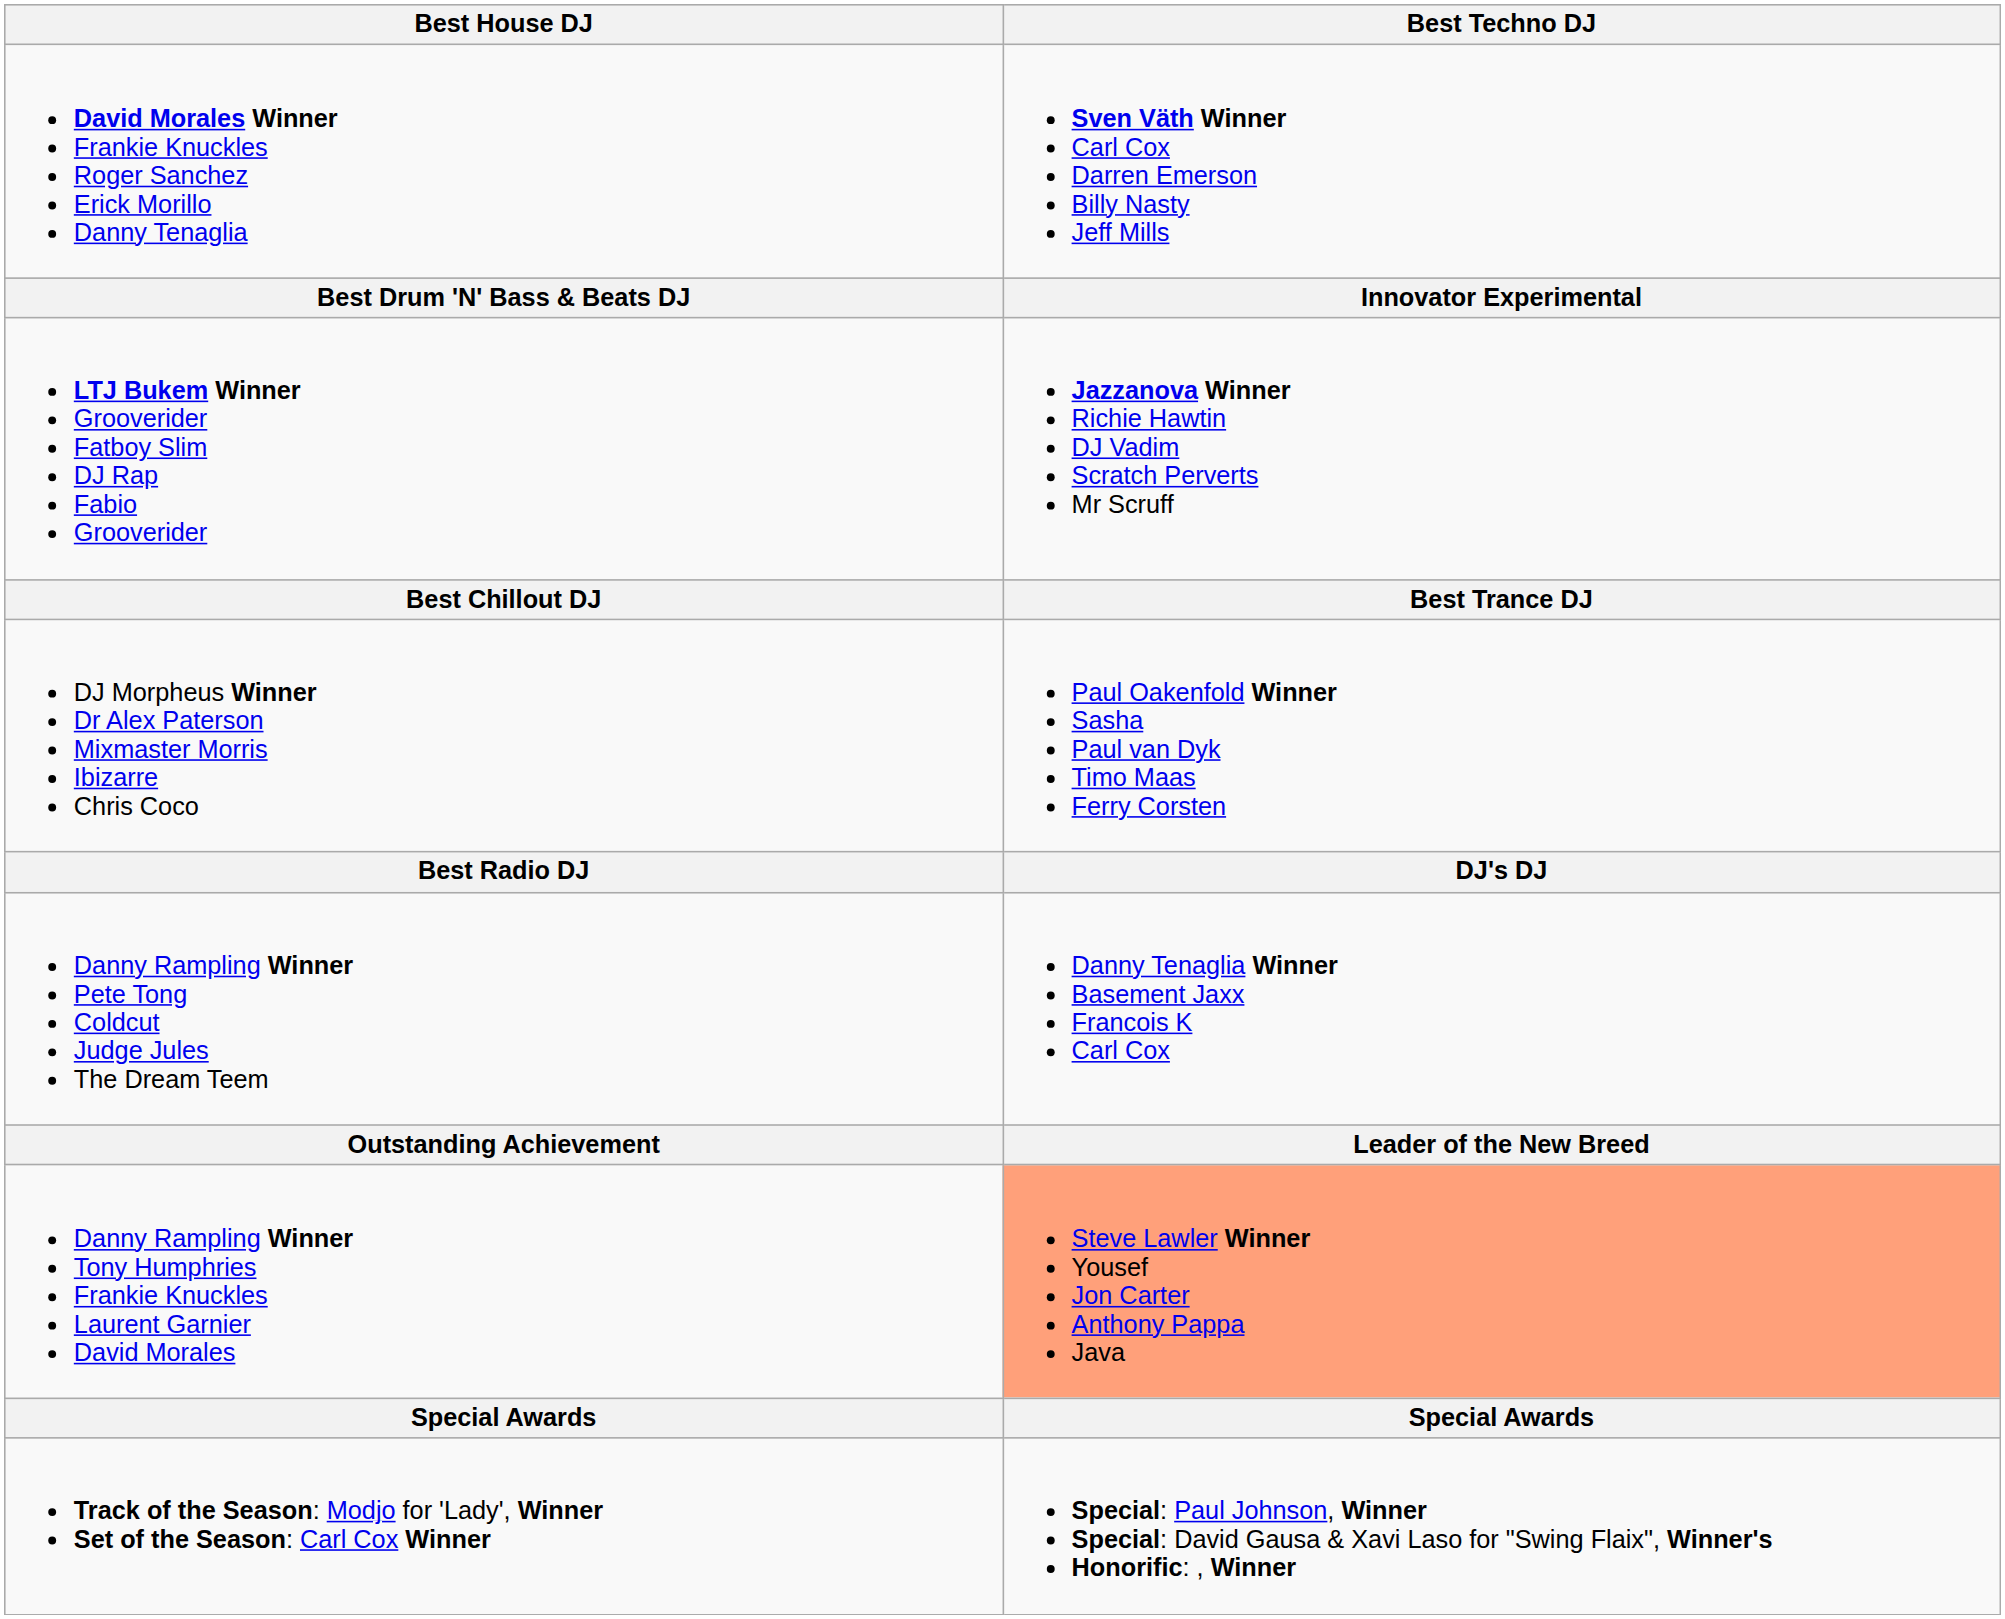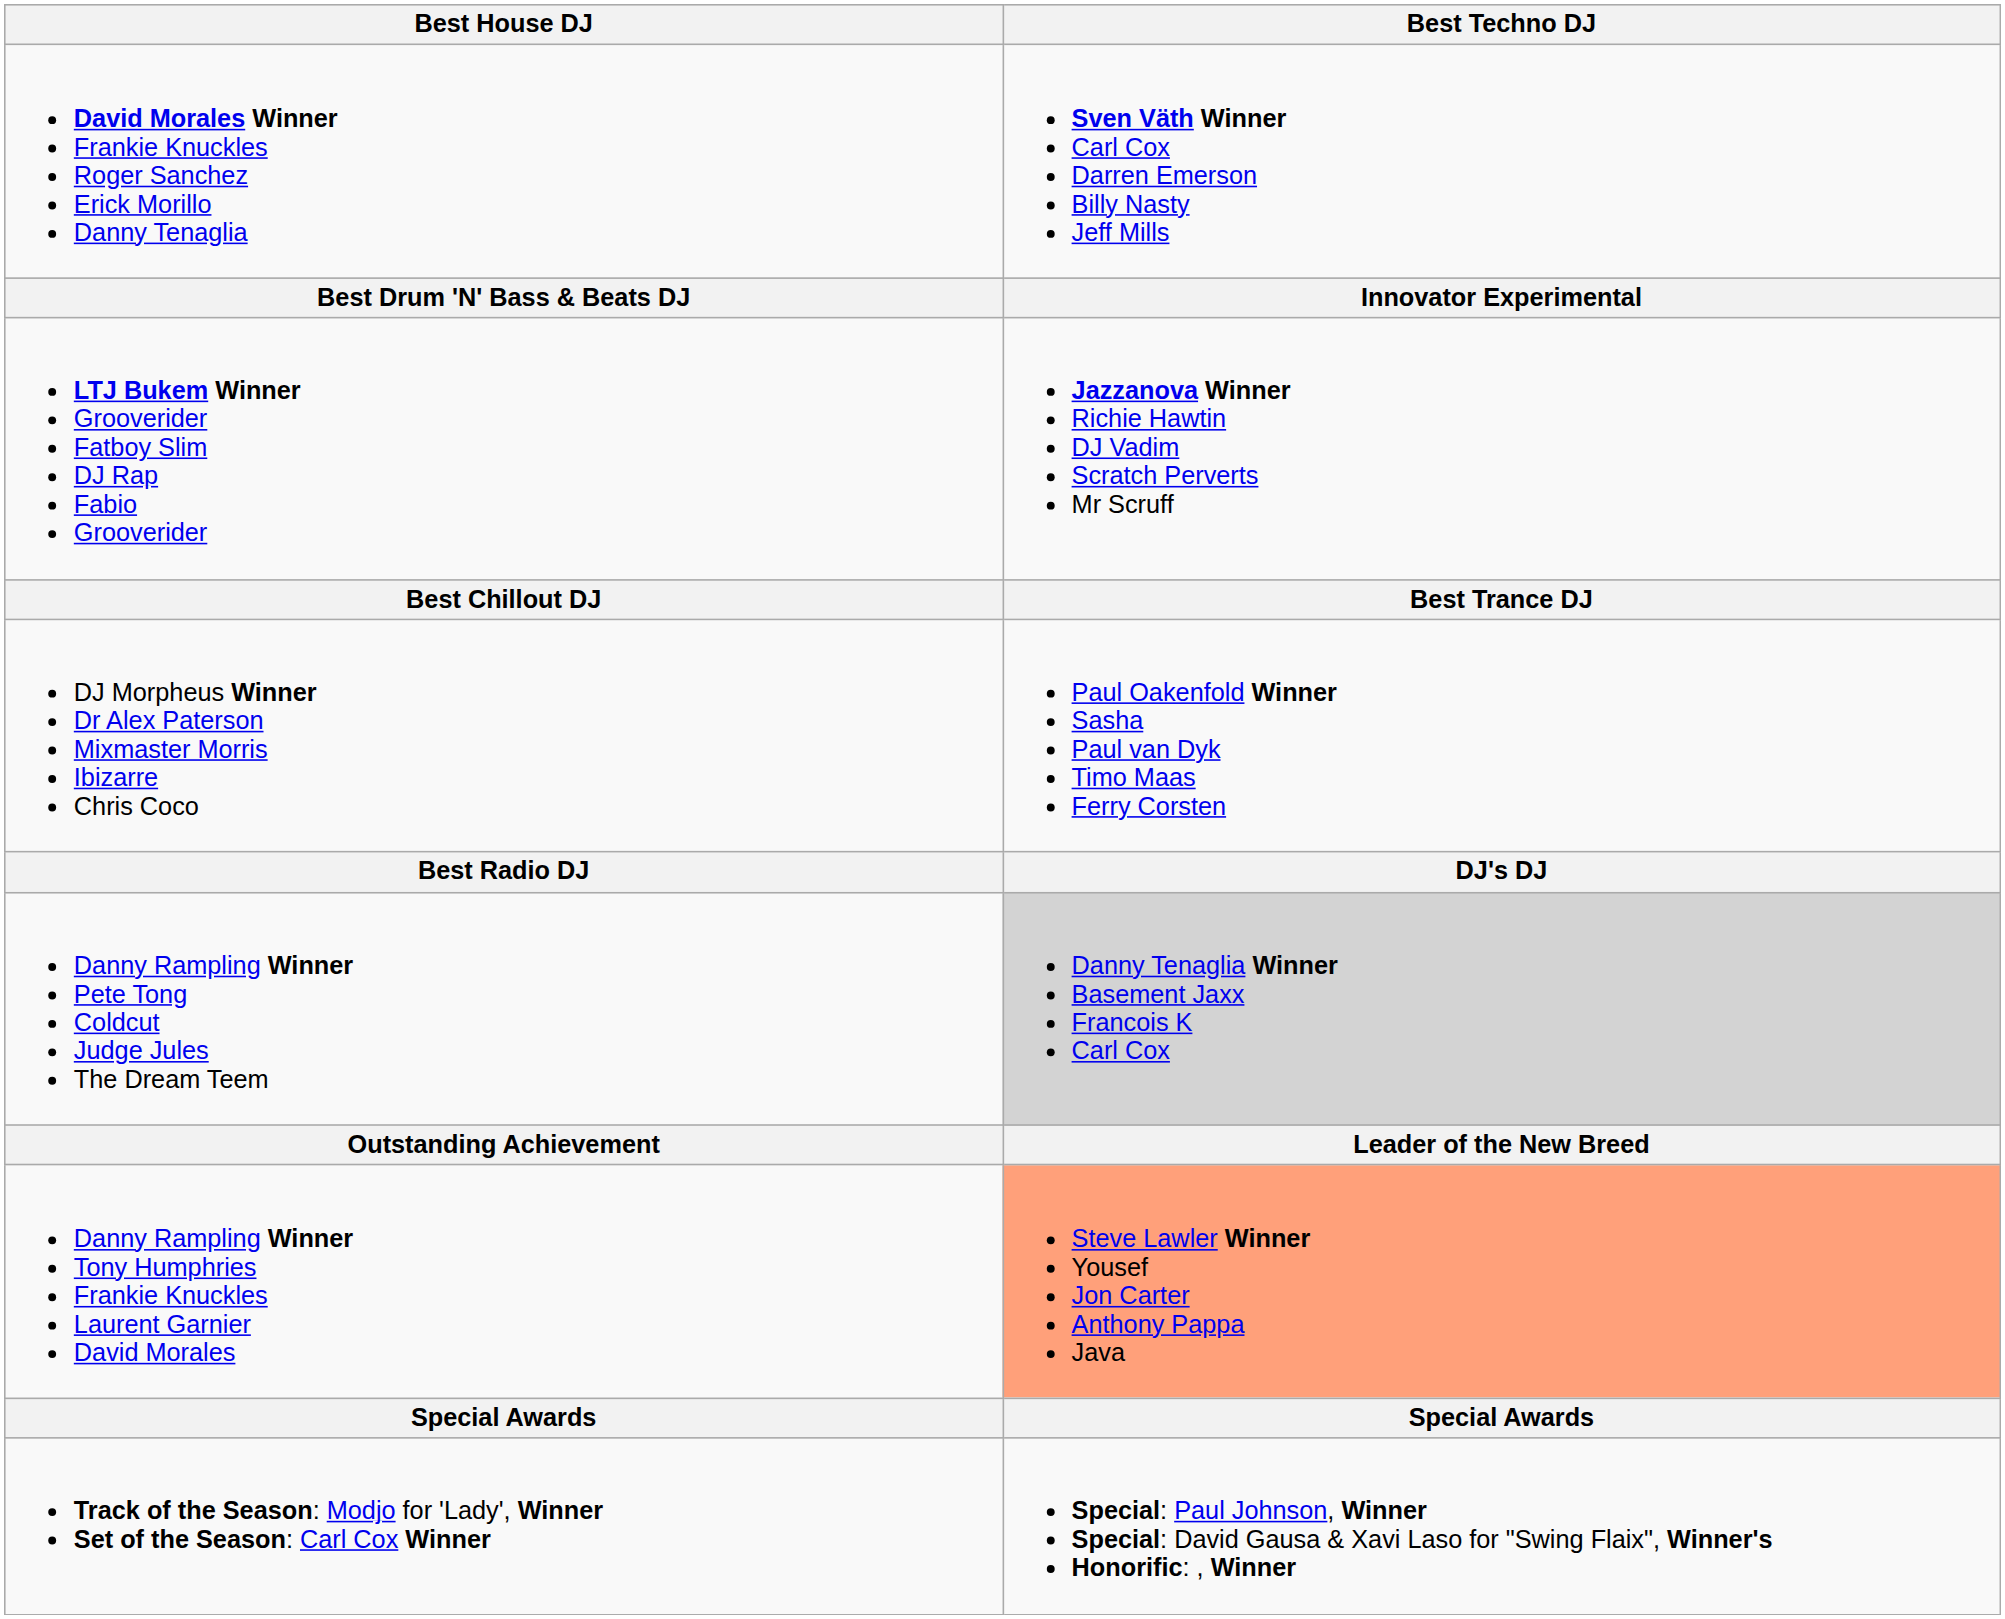(1501, 1009) no background -> (1501, 1009) lightgrey background
